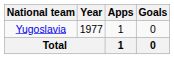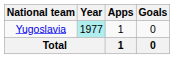(91, 29) no background -> (91, 29) paleturquoise background
